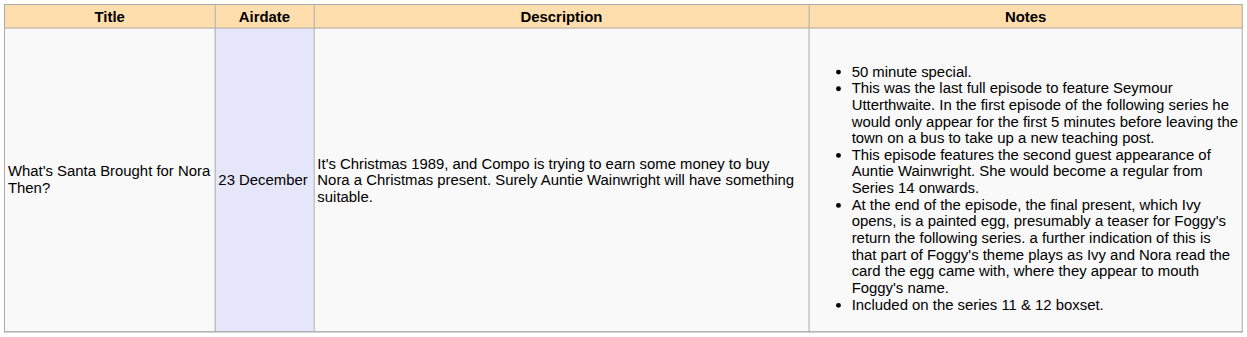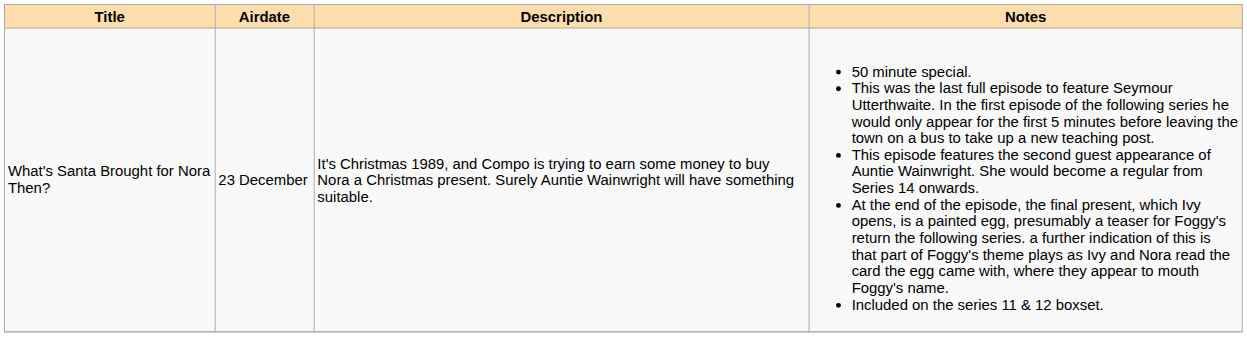(263, 180) lavender background -> (263, 180) no background
